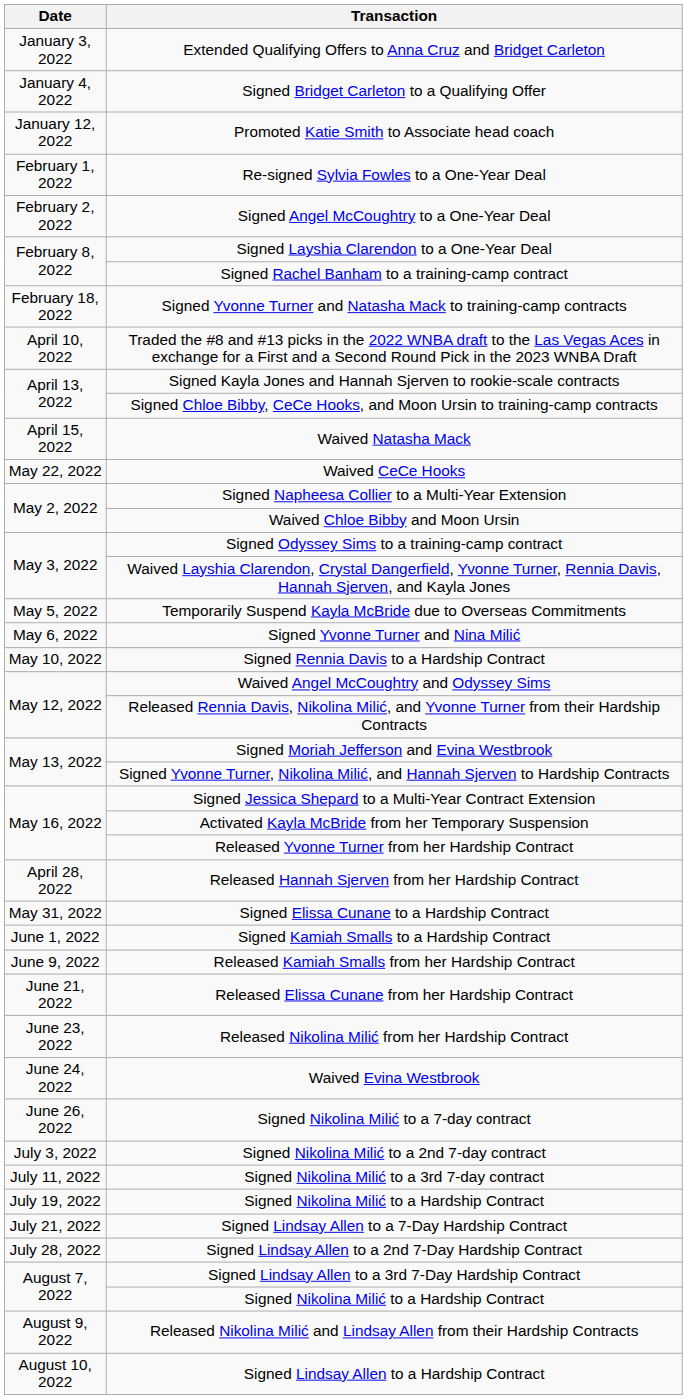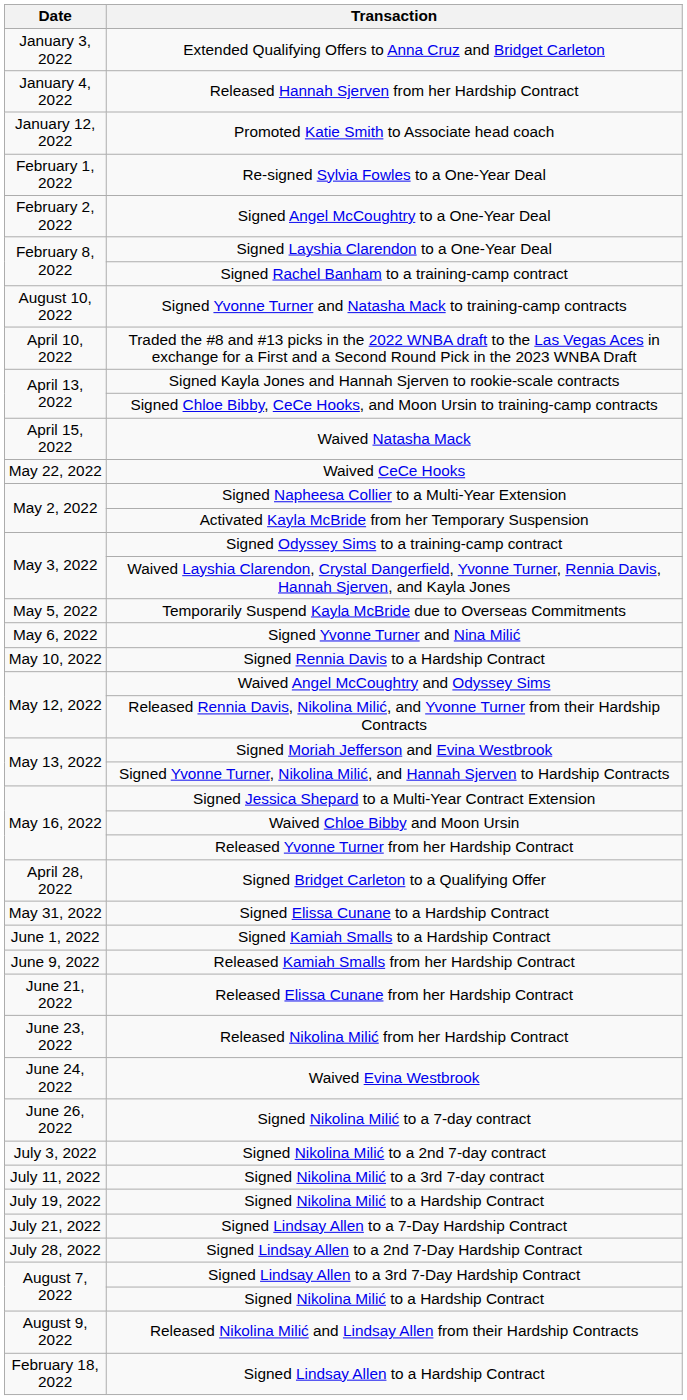(394, 91) Signed Bridget Carleton to a Qualifying Offer -> (394, 91) Released Hannah Sjerven from her Hardship Contract
(55, 306) February 18, 2022 -> (55, 306) August 10, 2022
(394, 520) Waived Chloe Bibby and Moon Ursin -> (394, 520) Activated Kayla McBride from her Temporary Suspension
(394, 822) Activated Kayla McBride from her Temporary Suspension -> (394, 822) Waived Chloe Bibby and Moon Ursin
(394, 880) Released Hannah Sjerven from her Hardship Contract -> (394, 880) Signed Bridget Carleton to a Qualifying Offer
(55, 1373) August 10, 2022 -> (55, 1373) February 18, 2022
